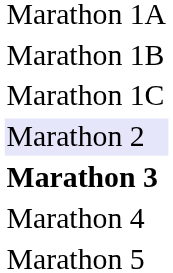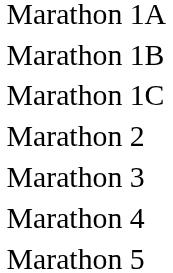(76, 136) lavender background -> (76, 136) no background
(82, 177) bold -> (76, 177) normal
